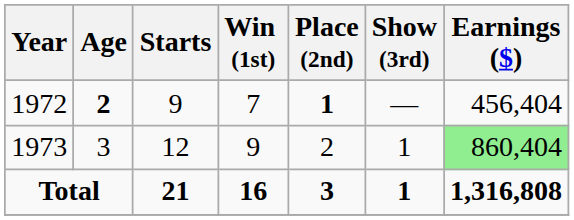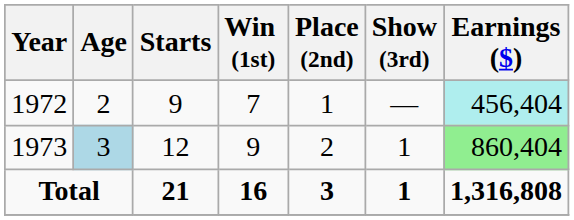(104, 102) bold -> (104, 102) normal
(327, 102) bold -> (327, 102) normal
(516, 102) no background -> (516, 102) paleturquoise background
(104, 147) no background -> (104, 147) lightblue background
